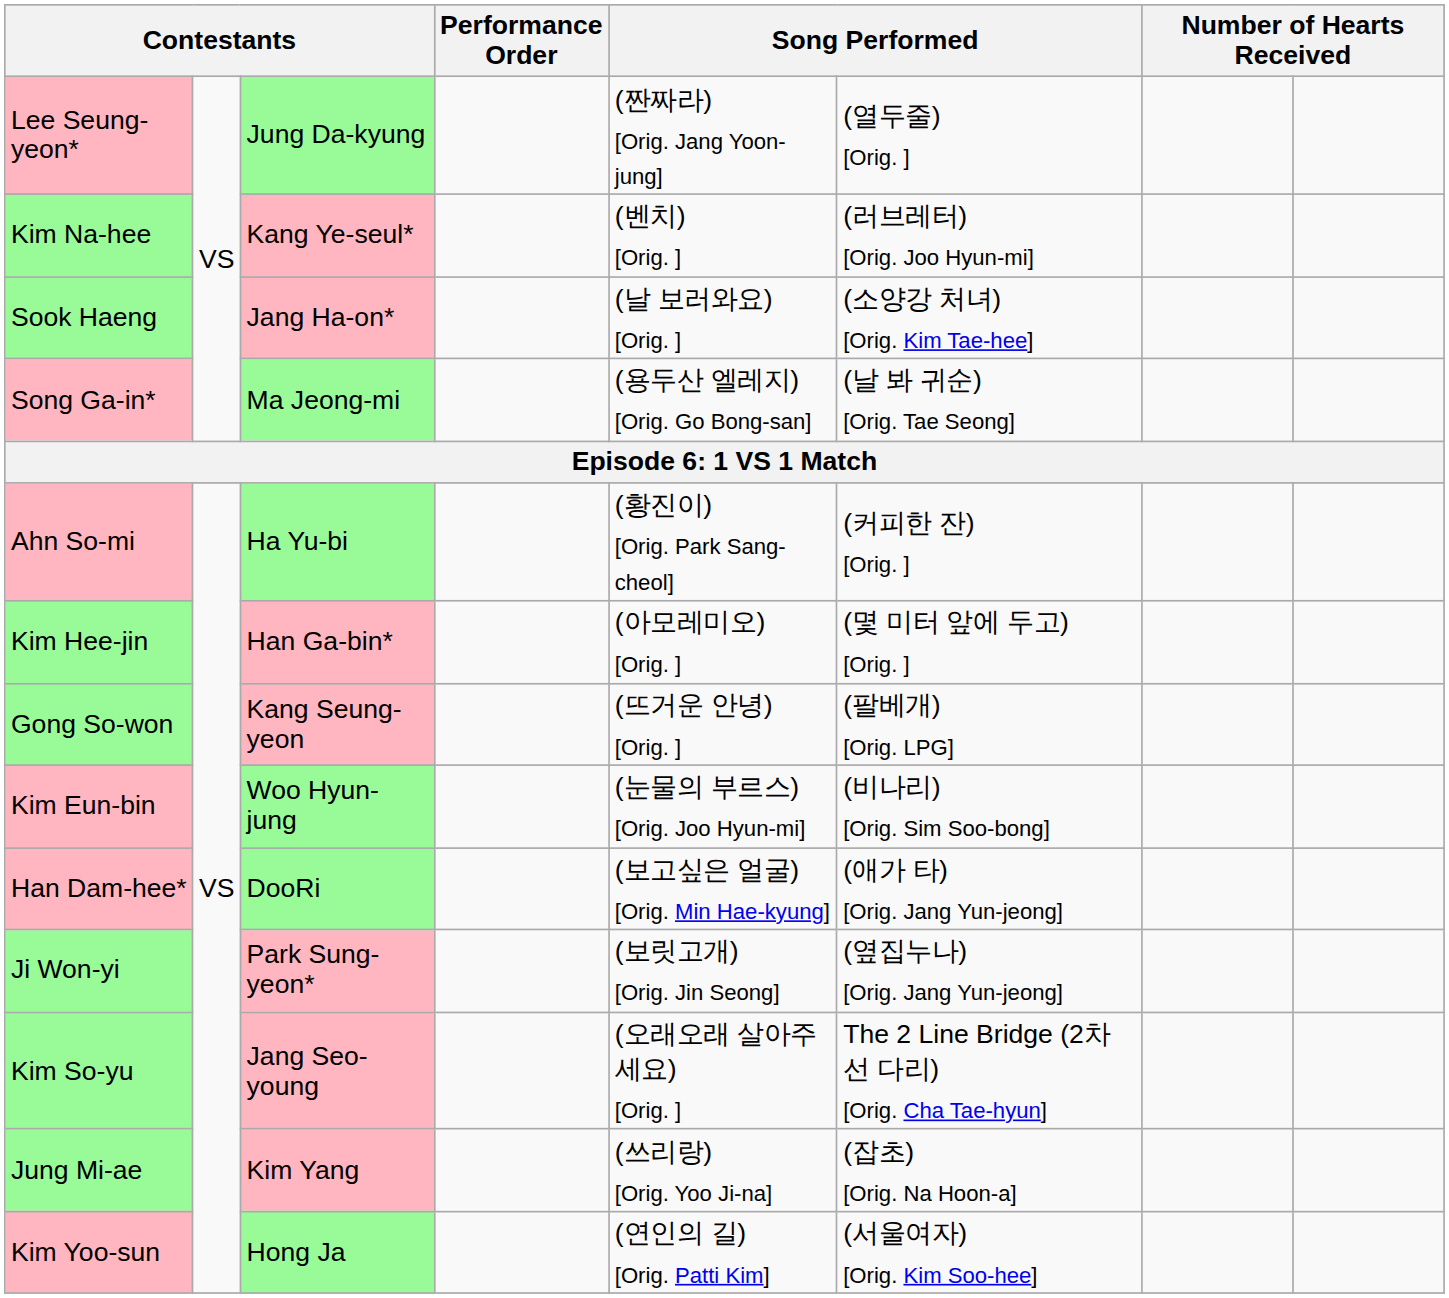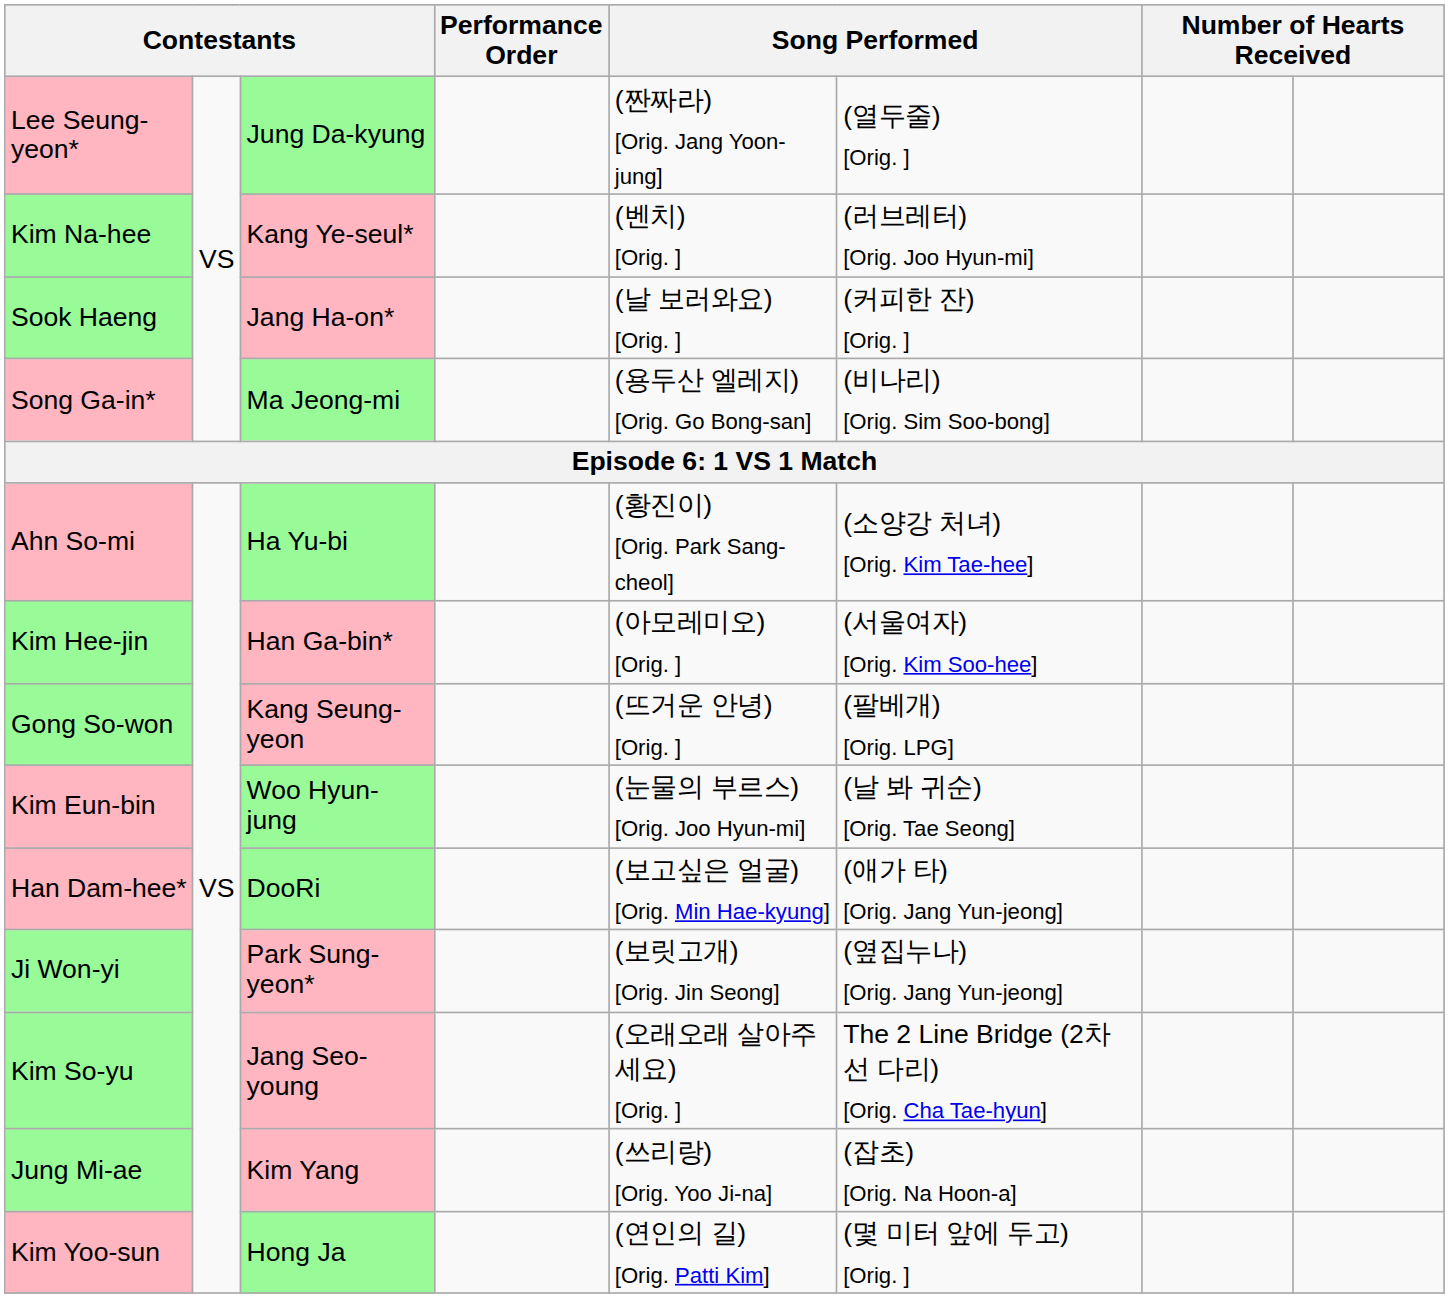(938, 319) (소양강 처녀) [Orig. Kim Tae-hee] -> (909, 319) (커피한 잔) [Orig. ]
(929, 401) (날 봐 귀순) [Orig. Tae Seong] -> (947, 401) (비나리) [Orig. Sim Soo-bong]
(909, 543) (커피한 잔) [Orig. ] -> (938, 543) (소양강 처녀) [Orig. Kim Tae-hee]
(956, 643) (몇 미터 앞에 두고) [Orig. ] -> (940, 643) (서울여자) [Orig. Kim Soo-hee]
(947, 807) (비나리) [Orig. Sim Soo-bong] -> (929, 807) (날 봐 귀순) [Orig. Tae Seong]
(940, 1253) (서울여자) [Orig. Kim Soo-hee] -> (956, 1253) (몇 미터 앞에 두고) [Orig. ]
